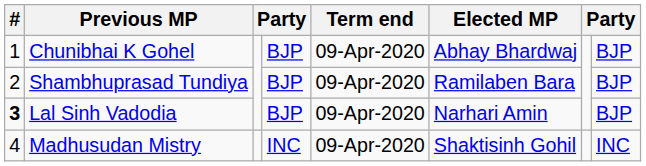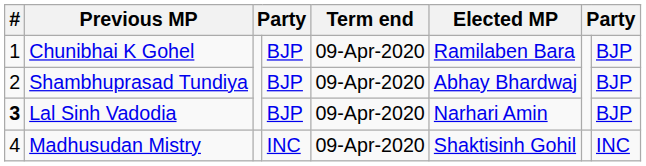(506, 51) Abhay Bhardwaj -> (504, 51) Ramilaben Bara
(504, 82) Ramilaben Bara -> (506, 82) Abhay Bhardwaj
